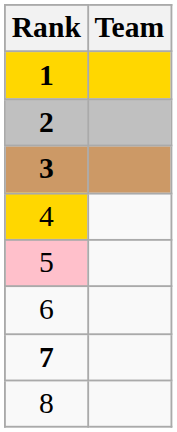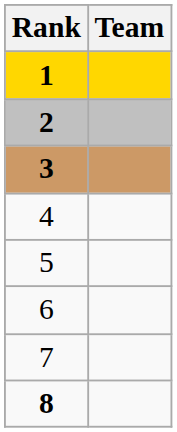(46, 215) gold background -> (46, 215) no background
(46, 262) pink background -> (46, 262) no background
(46, 356) bold -> (46, 356) normal
(46, 403) normal -> (46, 403) bold
